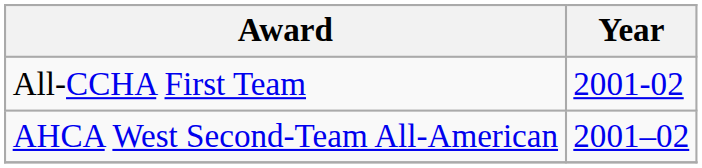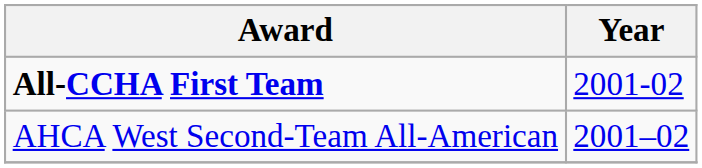(159, 83) normal -> (168, 83) bold
